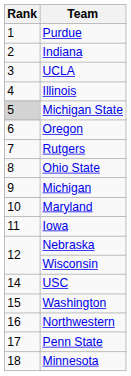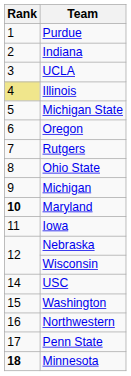(11, 91) no background -> (11, 91) khaki background
(11, 110) lightgrey background -> (11, 110) no background
(14, 206) normal -> (14, 206) bold
(14, 361) normal -> (14, 361) bold
